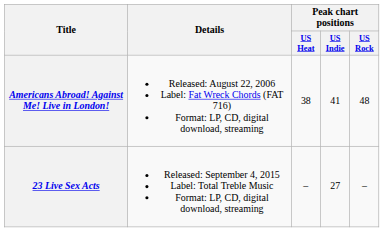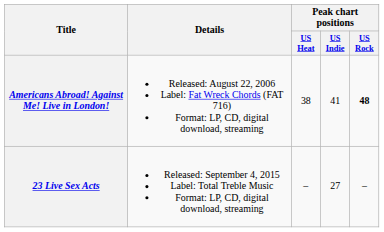(364, 100) normal -> (364, 100) bold
